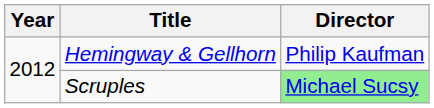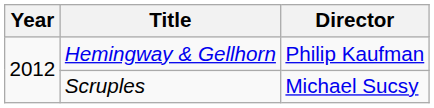(352, 86) lightgreen background -> (352, 86) no background
